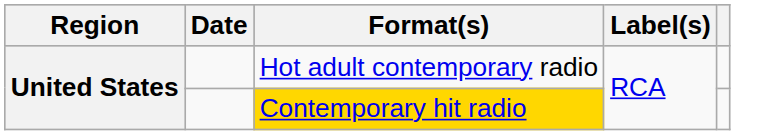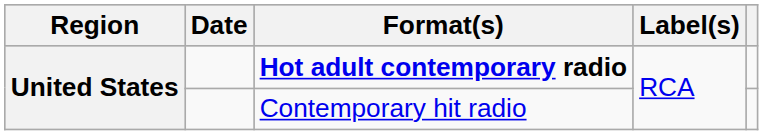(429, 66) normal -> (443, 66) bold
(393, 108) gold background -> (393, 108) no background
